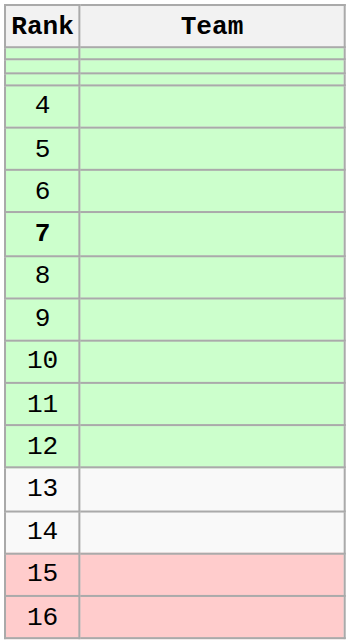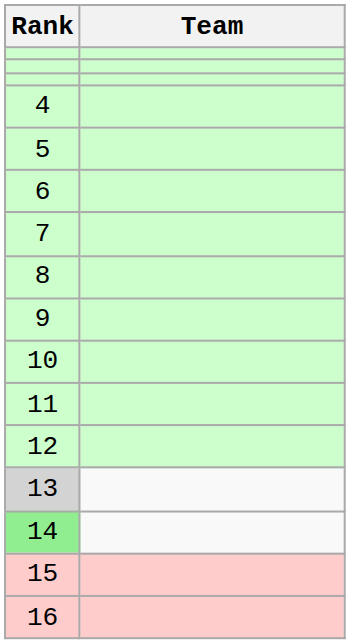(43, 234) bold -> (43, 234) normal
(43, 489) no background -> (43, 489) lightgrey background
(43, 532) no background -> (43, 532) lightgreen background
